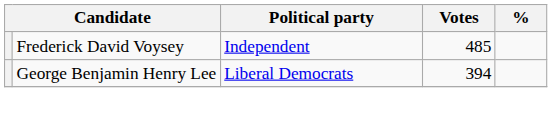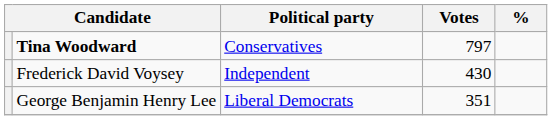+ row: (76, 45)
(478, 45) 485 -> (478, 73) 430
(478, 73) 394 -> (478, 100) 351
